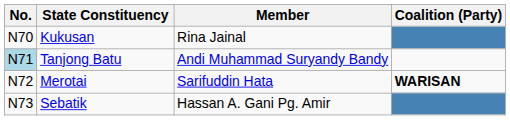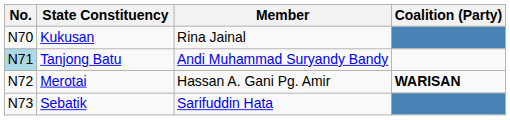(225, 81) Sarifuddin Hata -> (254, 81) Hassan A. Gani Pg. Amir
(254, 103) Hassan A. Gani Pg. Amir -> (225, 103) Sarifuddin Hata
